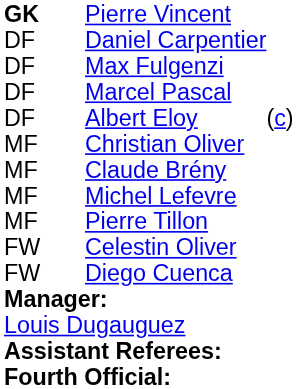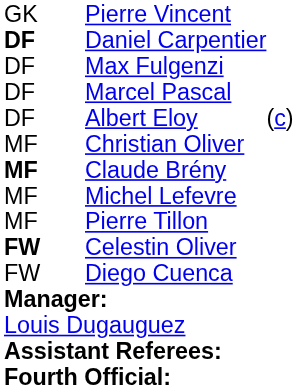(21, 14) bold -> (21, 14) normal
(20, 40) normal -> (20, 40) bold
(21, 169) normal -> (21, 169) bold
(22, 247) normal -> (22, 247) bold
